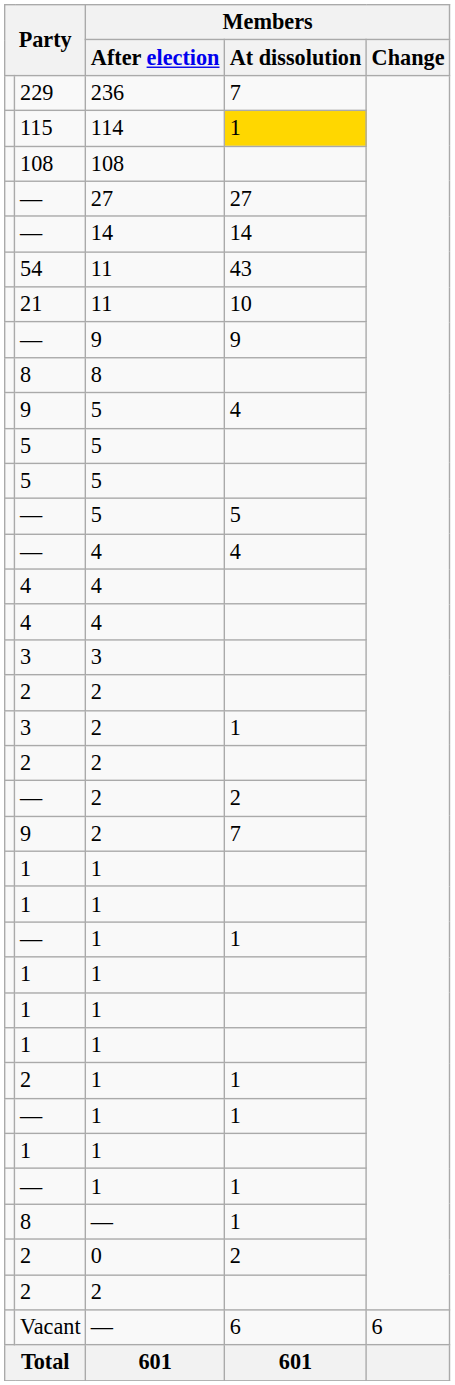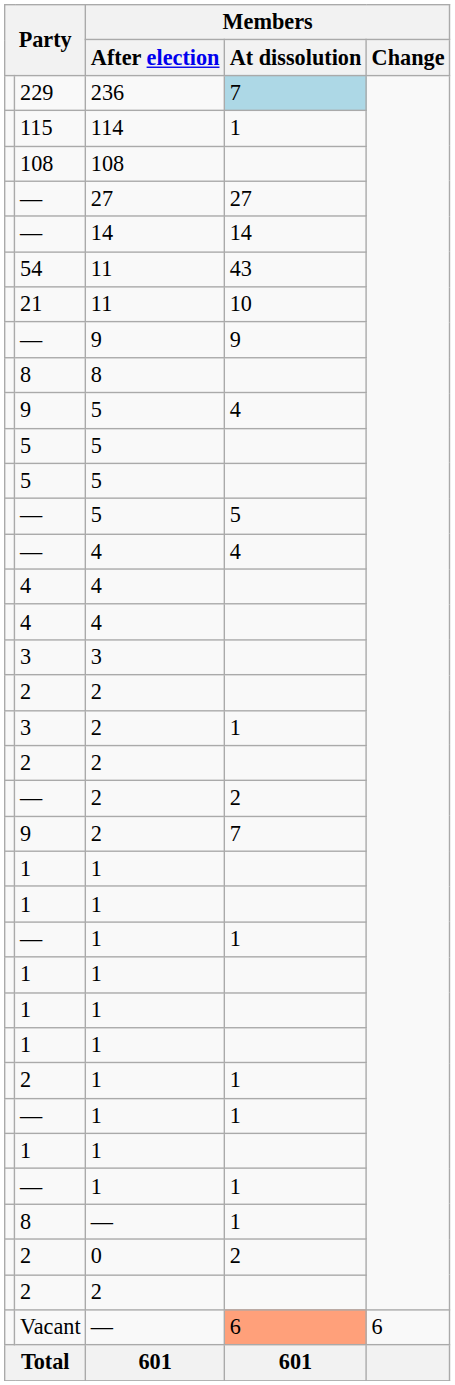(235, 92) no background -> (235, 92) lightblue background
(235, 127) gold background -> (235, 127) no background
(235, 1327) no background -> (235, 1327) lightsalmon background
